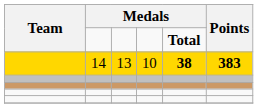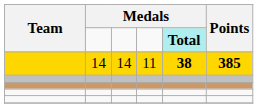(184, 39) no background -> (184, 39) paleturquoise background
(124, 63) 13 -> (124, 63) 14
(149, 63) 10 -> (149, 63) 11
(229, 63) 383 -> (229, 63) 385
